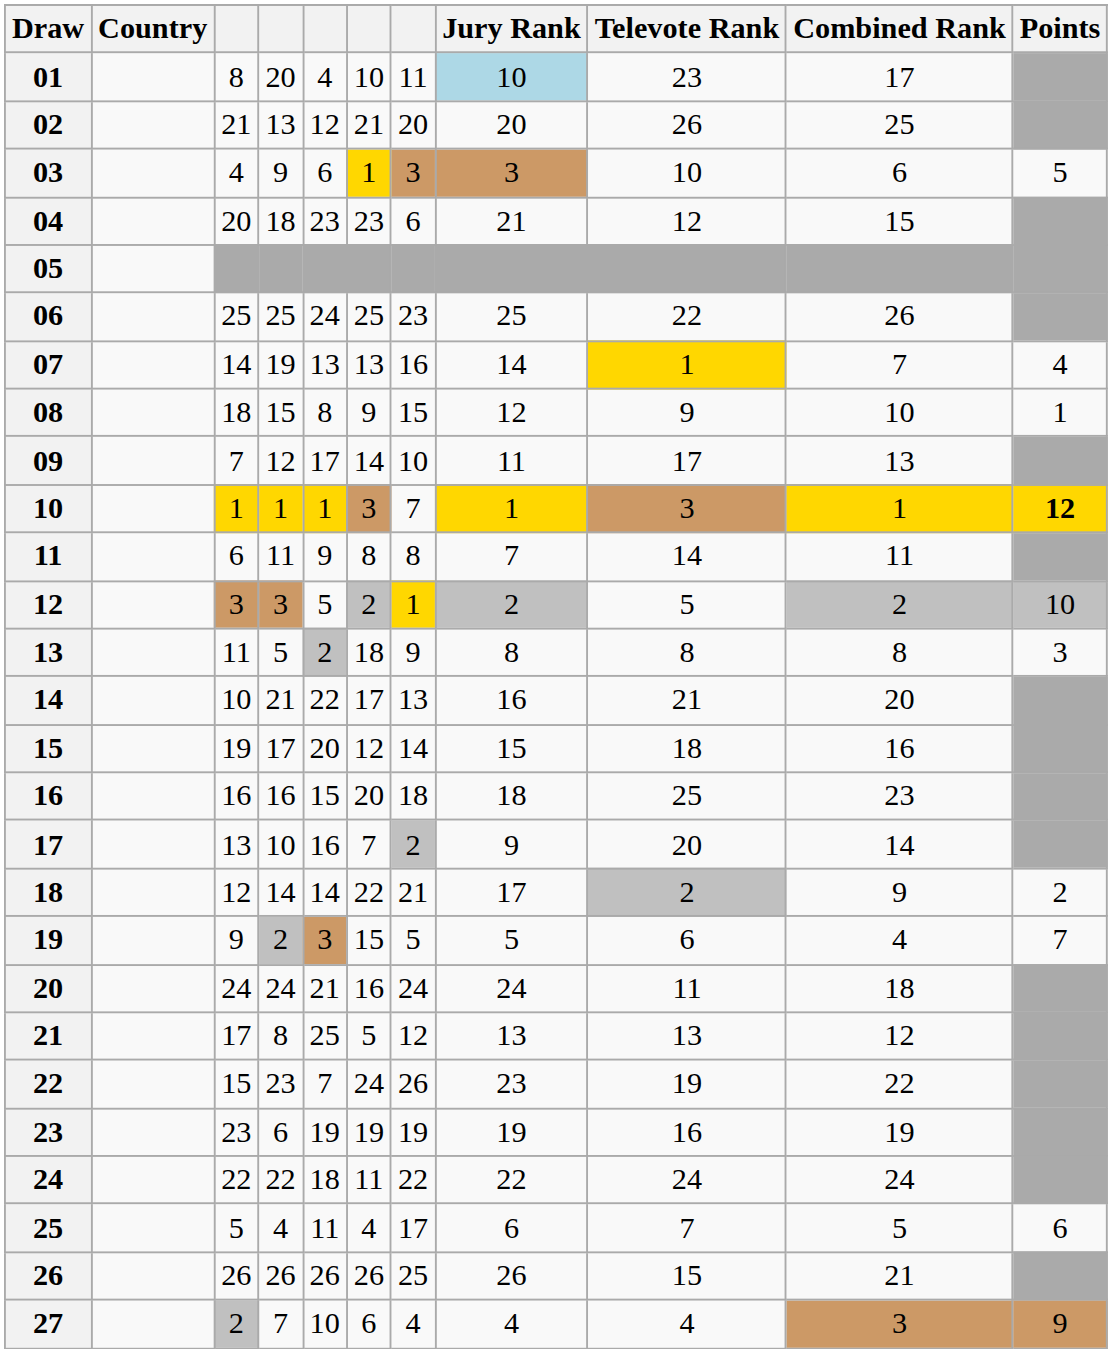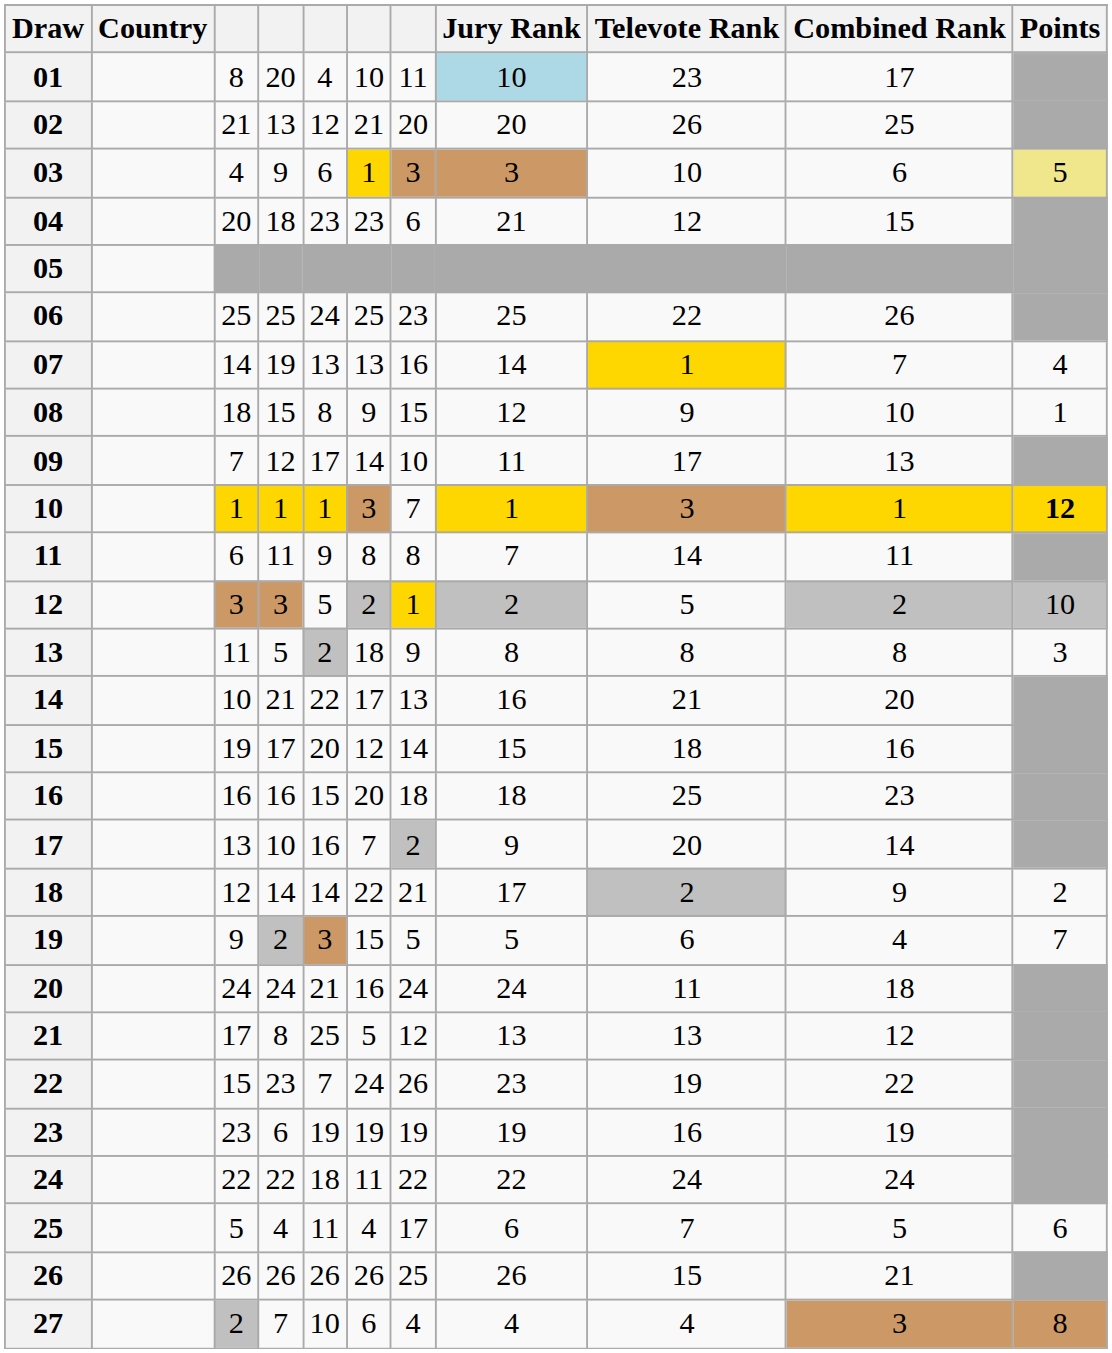(1060, 172) no background -> (1060, 172) khaki background
(1060, 1323) 9 -> (1060, 1323) 8
